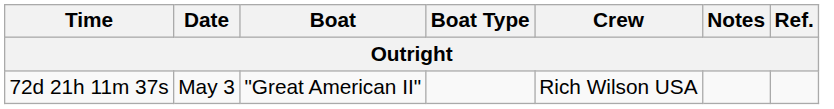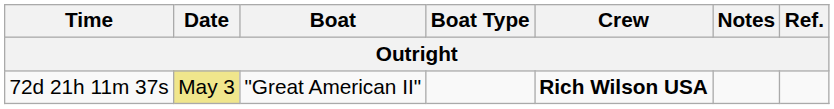(207, 86) no background -> (207, 86) khaki background
(618, 86) normal -> (624, 86) bold
